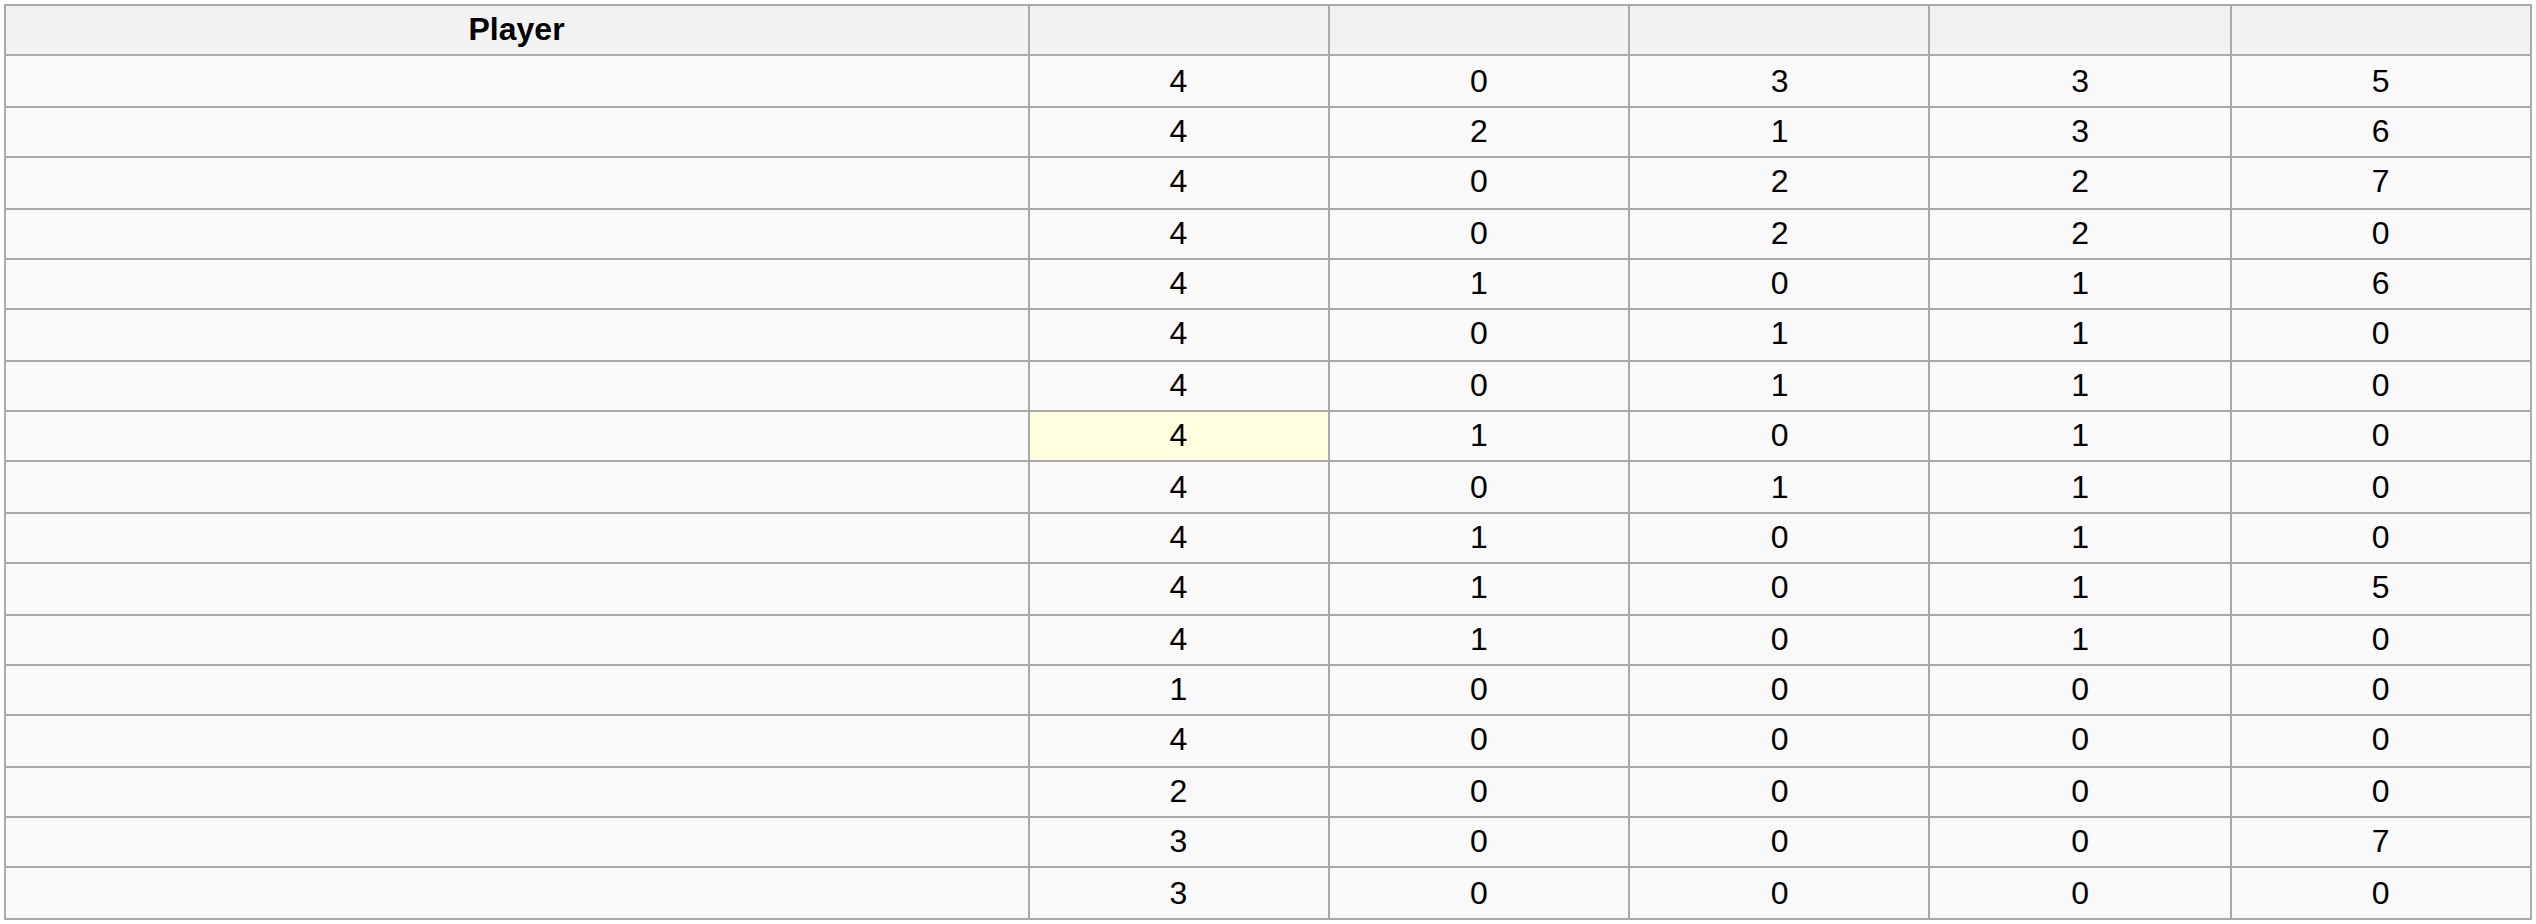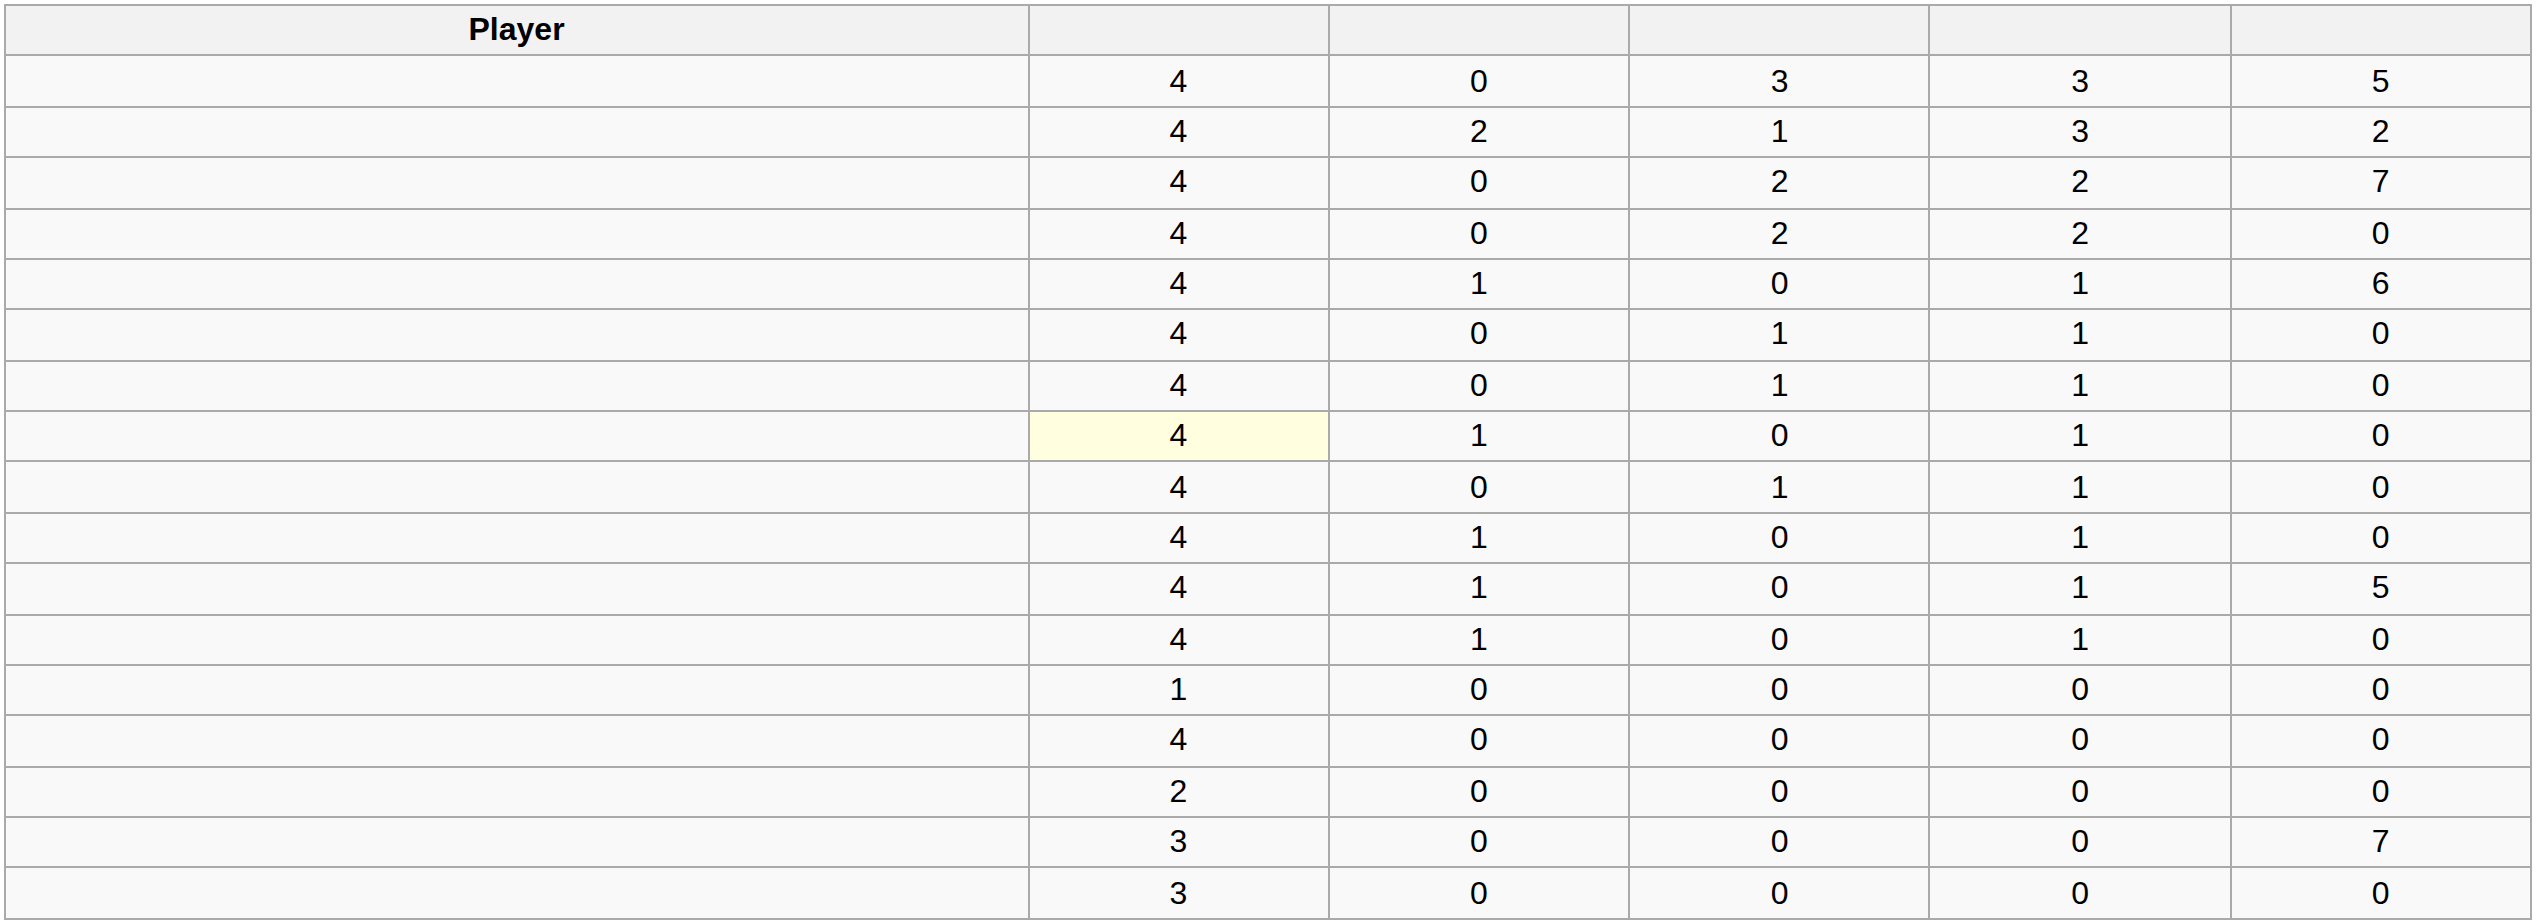(2381, 131) 6 -> (2381, 131) 2
